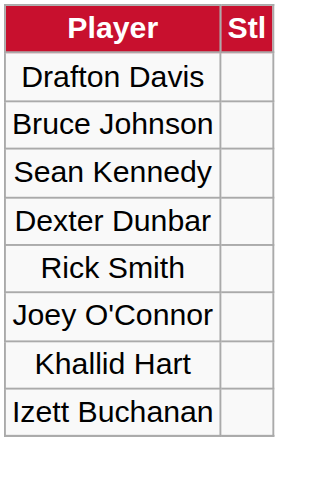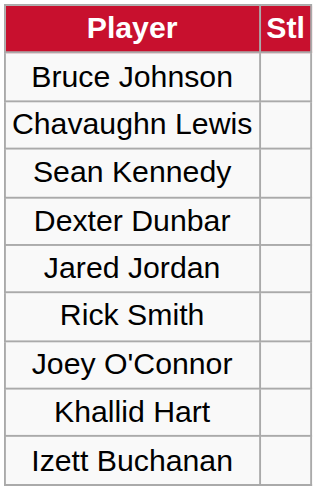- row: (113, 76)
+ row: (132, 124)
+ row: (132, 268)
